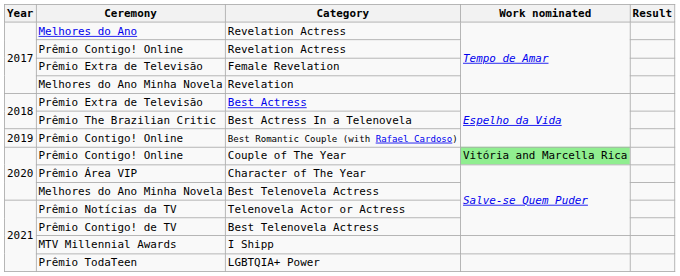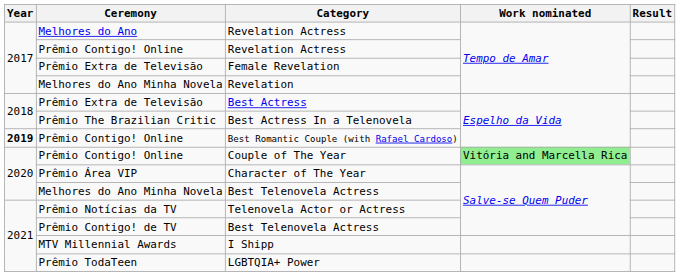(20, 138) normal -> (20, 138) bold
